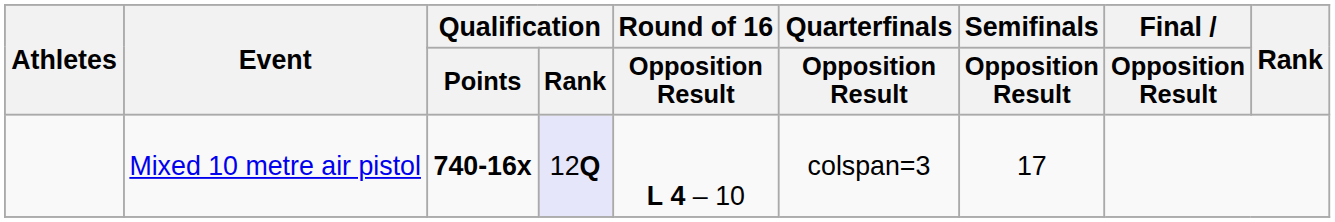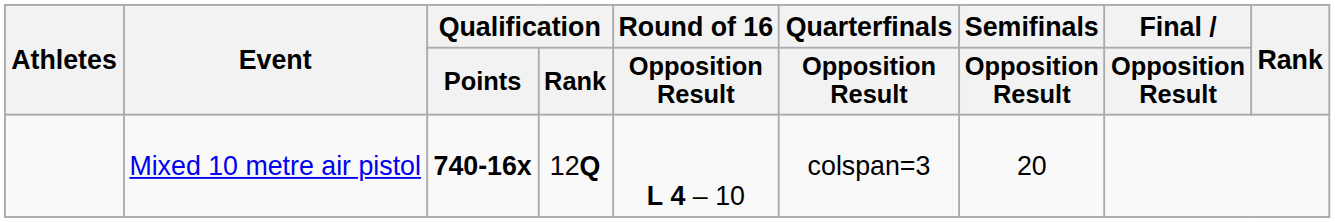(575, 166) lavender background -> (575, 166) no background
(1032, 166) 17 -> (1032, 166) 20
